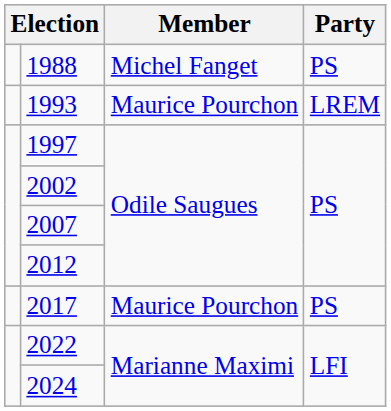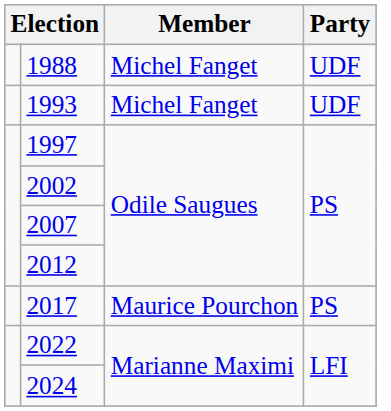(324, 64) PS -> (335, 64) UDF
(204, 104) Maurice Pourchon -> (184, 104) Michel Fanget
(345, 104) LREM -> (335, 104) UDF
